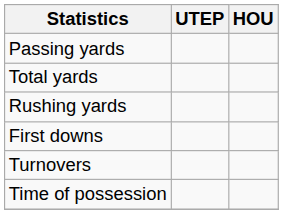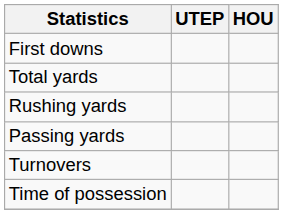rows swapped: (56, 135) <-> (67, 48)
